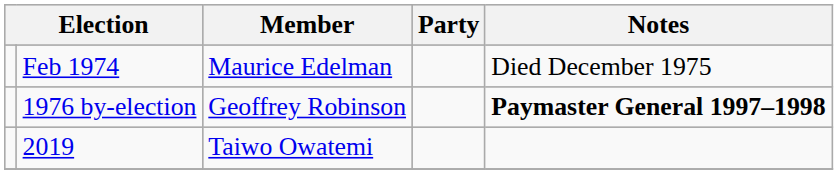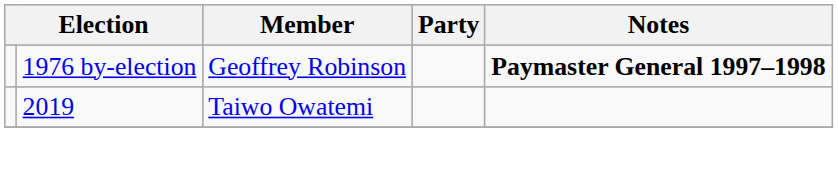- row: (71, 65)
